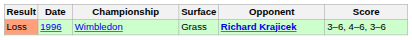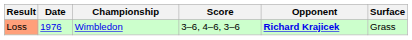columns swapped: (199, 12) <-> (366, 12)
(51, 27) 1996 -> (51, 27) 1976
